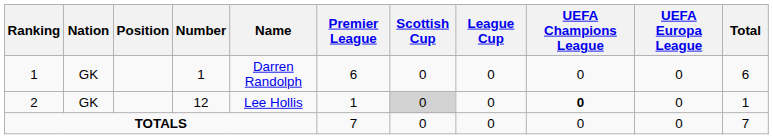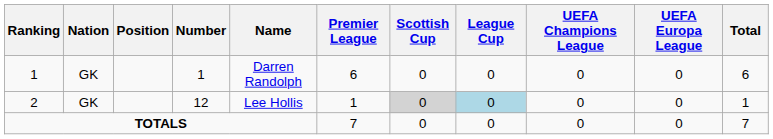(491, 102) no background -> (491, 102) lightblue background
(580, 102) bold -> (580, 102) normal
